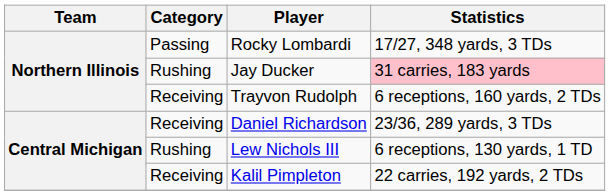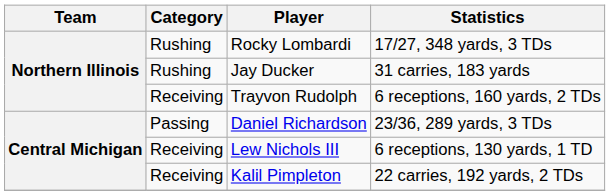(180, 44) Passing -> (181, 44) Rushing
(452, 71) pink background -> (452, 71) no background
(187, 123) Receiving -> (180, 123) Passing
(181, 150) Rushing -> (187, 150) Receiving
